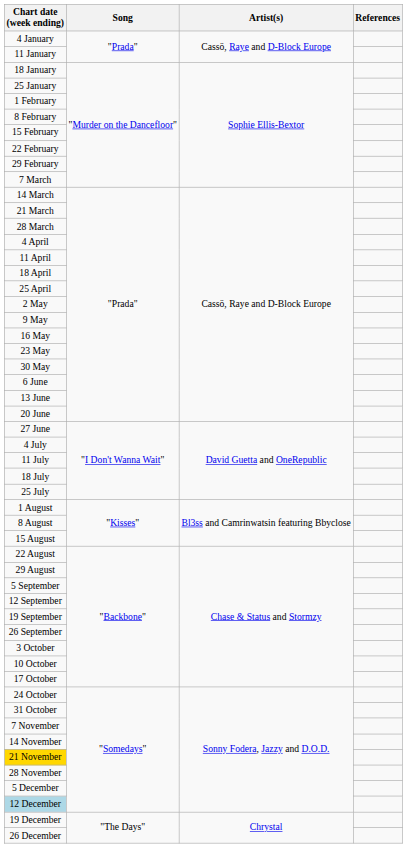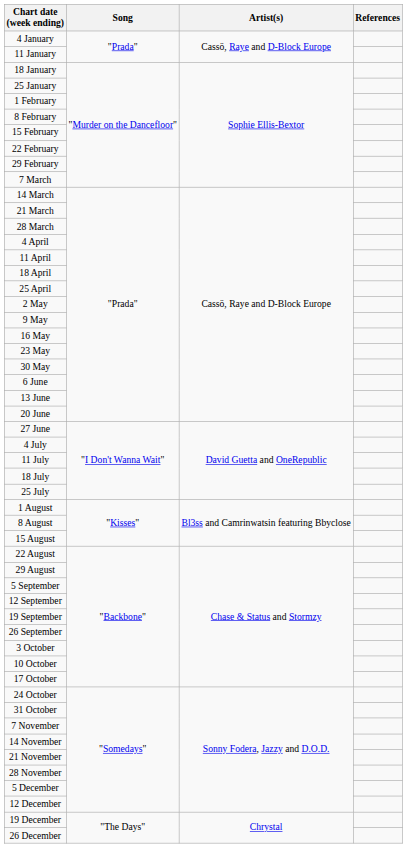(35, 756) gold background -> (35, 756) no background
(35, 803) lightblue background -> (35, 803) no background
